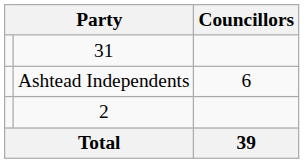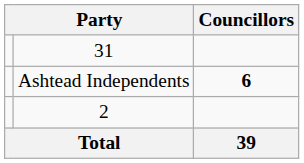(246, 81) normal -> (246, 81) bold
